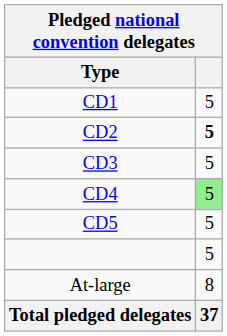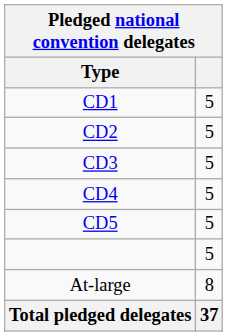(209, 133) bold -> (209, 133) normal
(209, 193) lightgreen background -> (209, 193) no background
